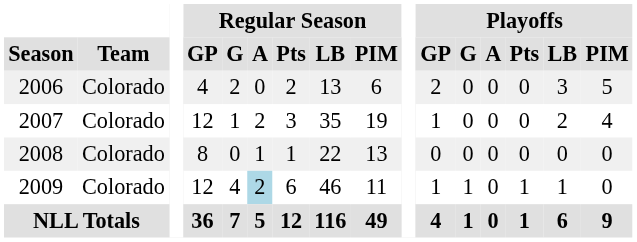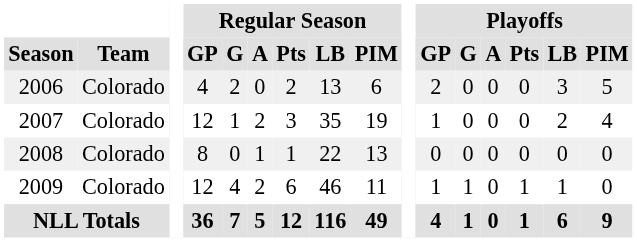(260, 187) lightblue background -> (260, 187) no background
